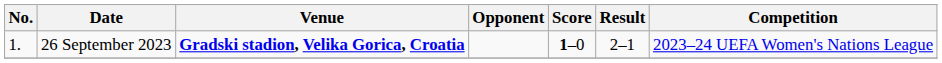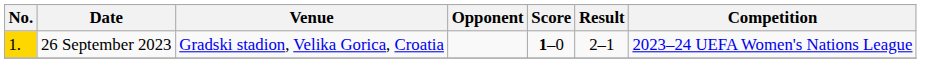(15, 44) no background -> (15, 44) gold background
(322, 44) bold -> (312, 44) normal
